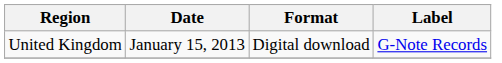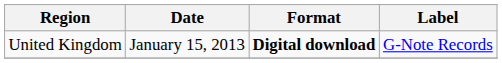(311, 44) normal -> (314, 44) bold
